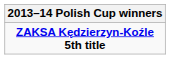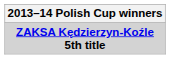(85, 38) no background -> (85, 38) lightgrey background
